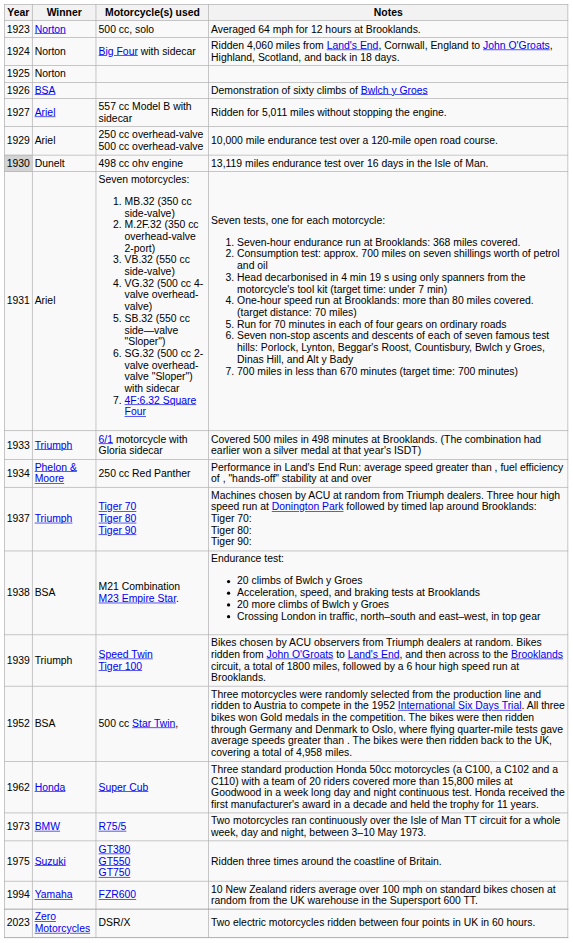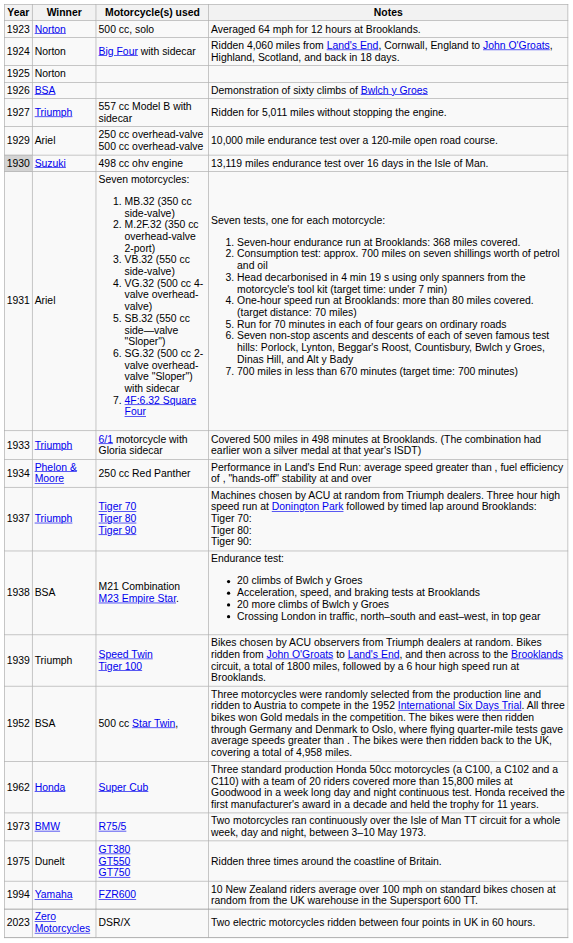(45, 112) Ariel -> (54, 112) Triumph
(50, 163) Dunelt -> (50, 163) Suzuki
(50, 861) Suzuki -> (50, 861) Dunelt
